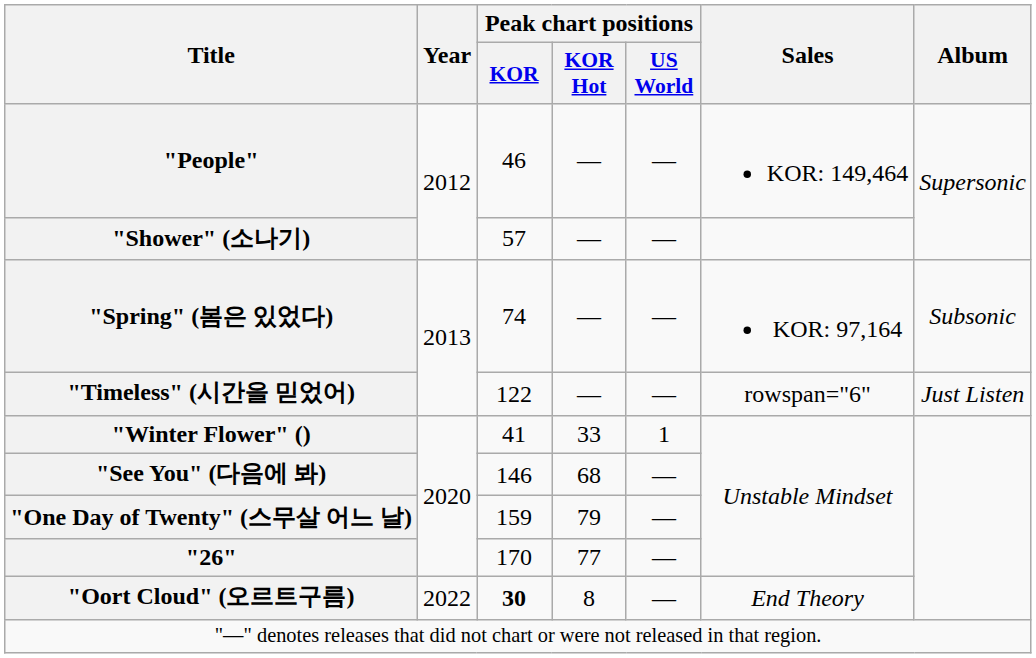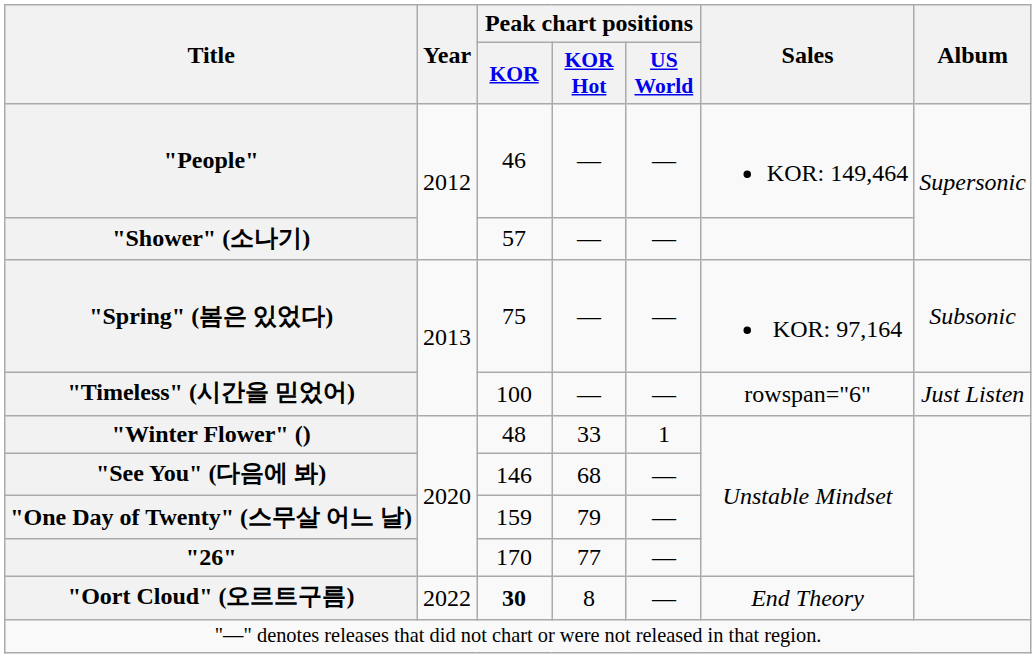(514, 315) 74 -> (514, 315) 75
(514, 393) 122 -> (514, 393) 100
(514, 433) 41 -> (514, 433) 48
